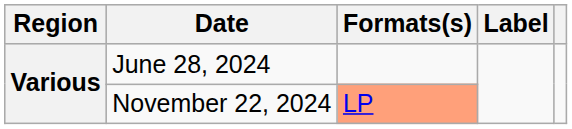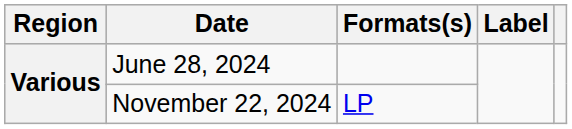(358, 103) lightsalmon background -> (358, 103) no background
